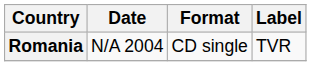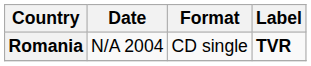(274, 46) normal -> (274, 46) bold
